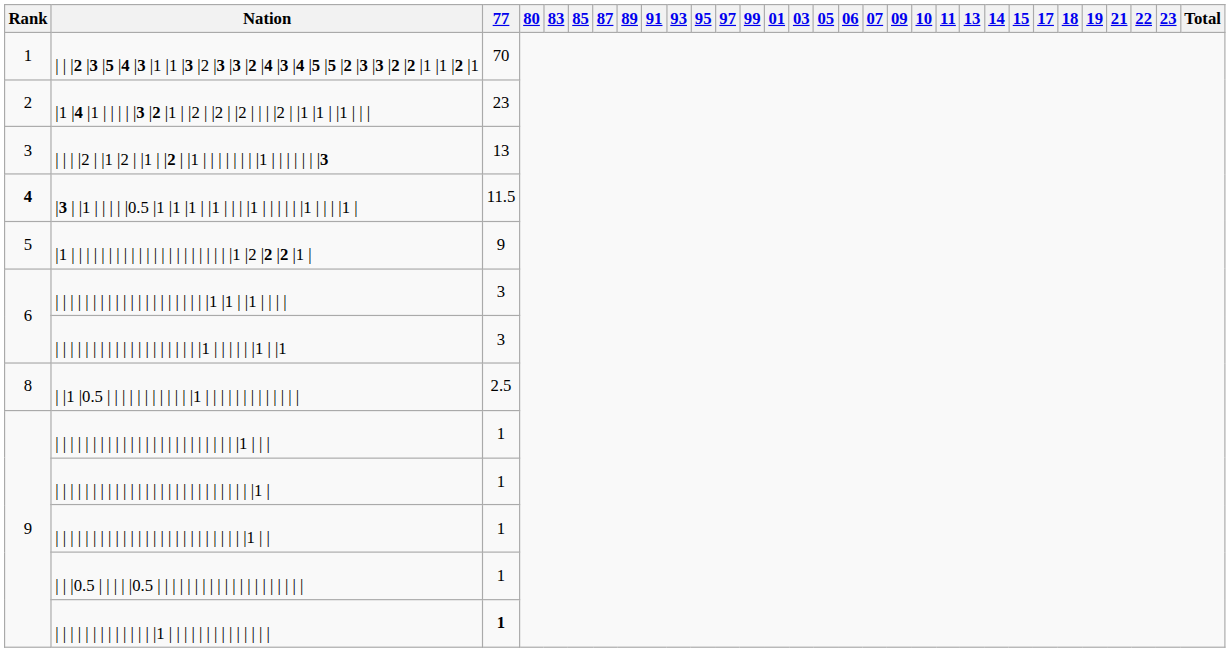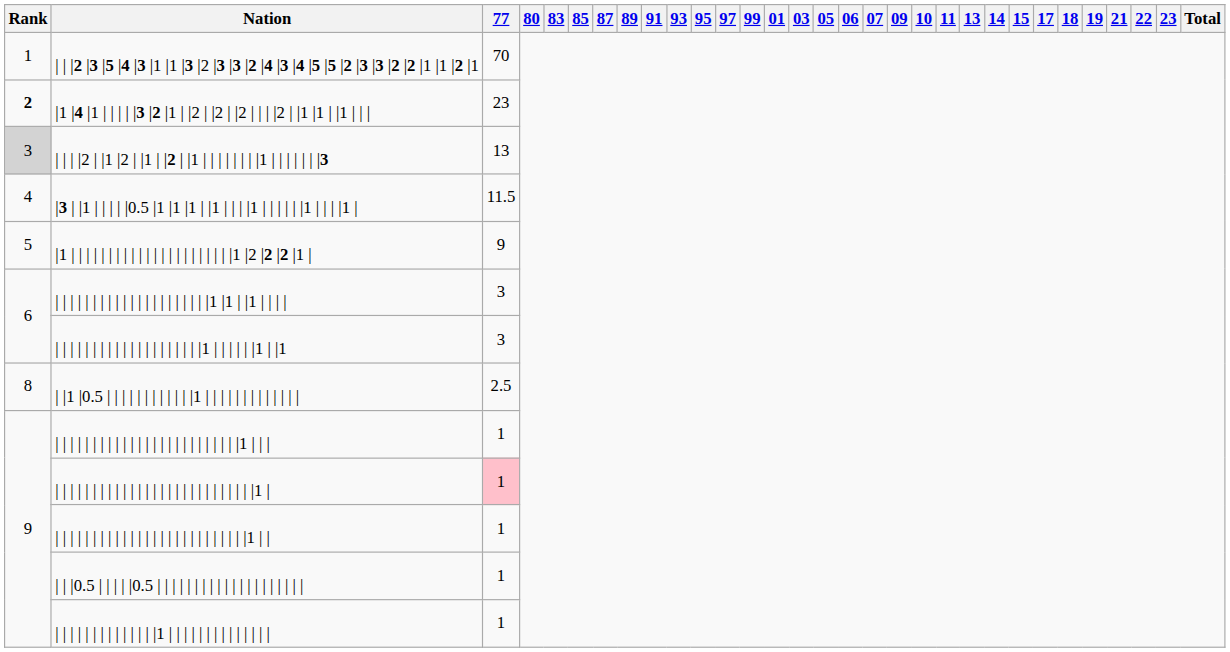(28, 103) normal -> (28, 103) bold
(28, 150) no background -> (28, 150) lightgrey background
(28, 197) bold -> (28, 197) normal
(501, 481) no background -> (501, 481) pink background
(501, 623) bold -> (501, 623) normal
